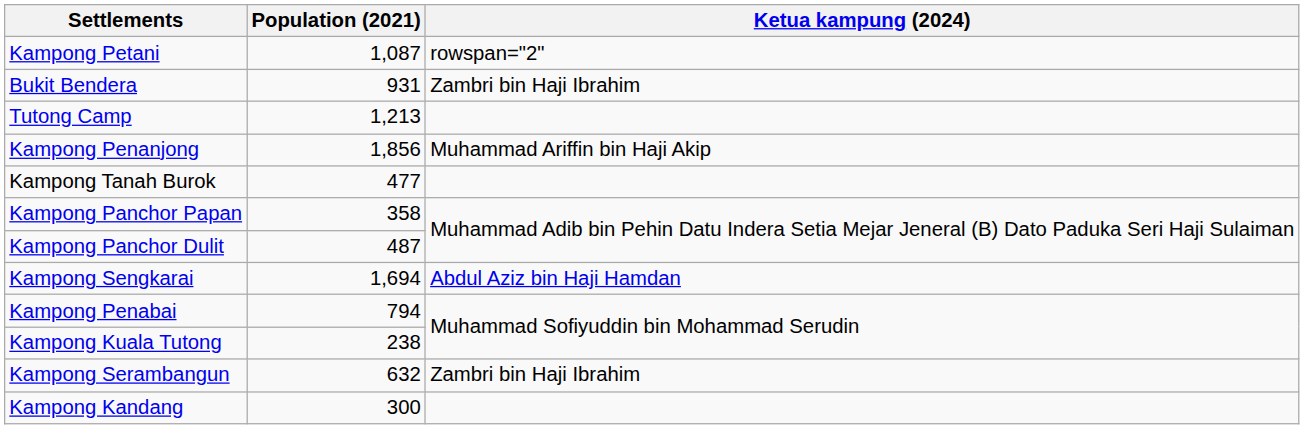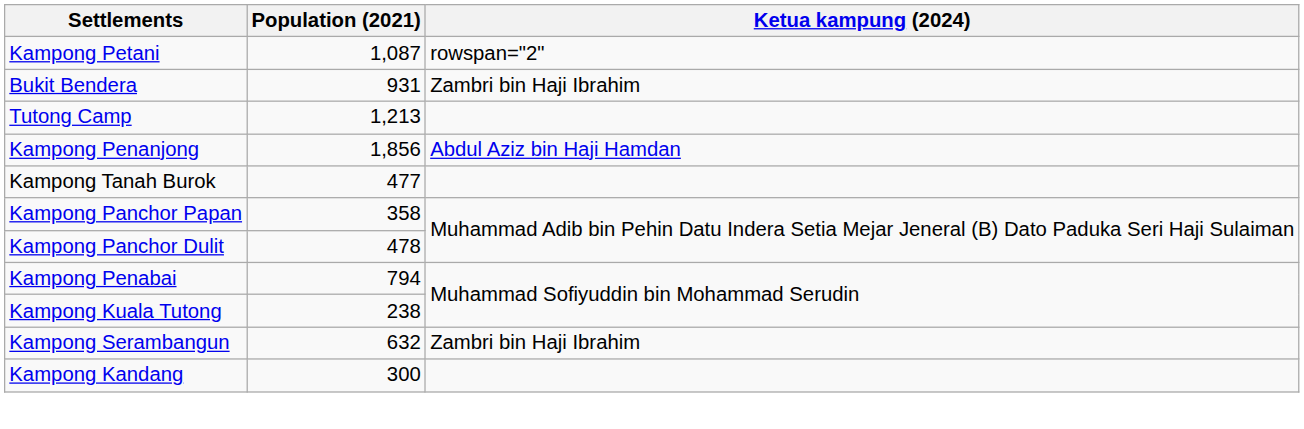(571, 149) Muhammad Ariffin bin Haji Akip -> (556, 149) Abdul Aziz bin Haji Hamdan
(404, 246) 487 -> (404, 246) 478
- row: (101, 278)
